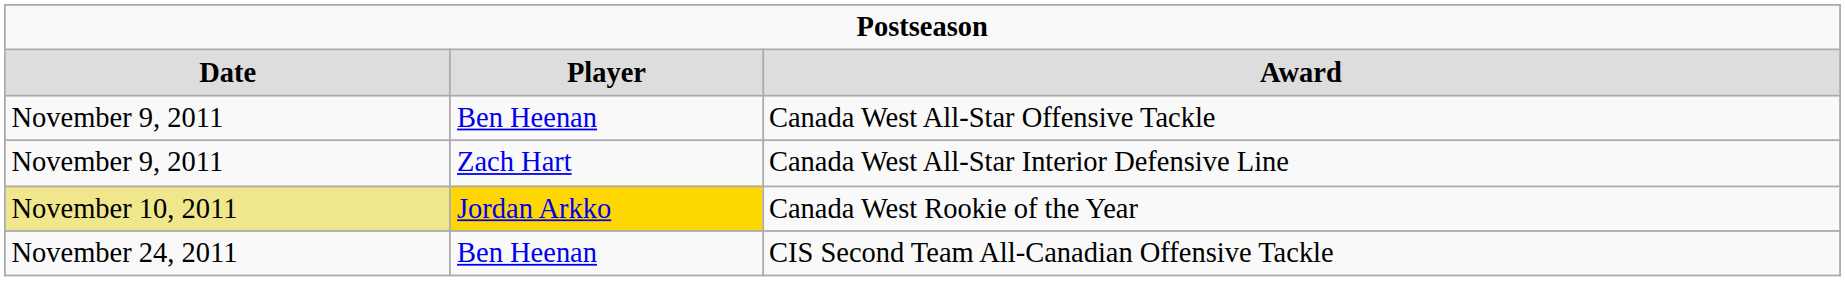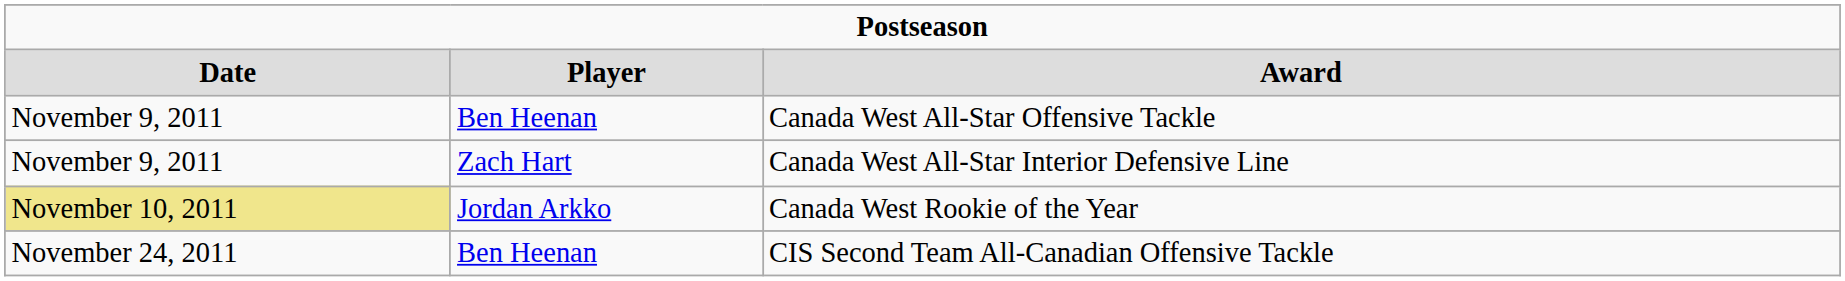(534, 207) gold background -> (534, 207) no background
